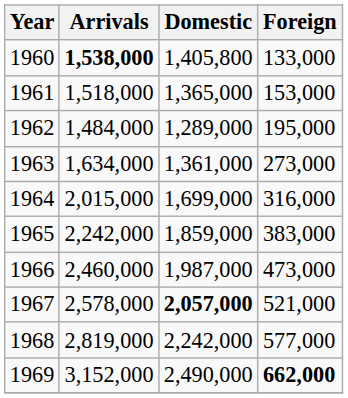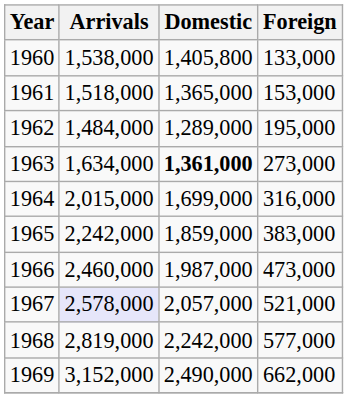(109, 57) bold -> (109, 57) normal
(208, 163) normal -> (208, 163) bold
(109, 304) no background -> (109, 304) lavender background
(208, 304) bold -> (208, 304) normal
(299, 375) bold -> (299, 375) normal
